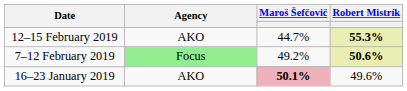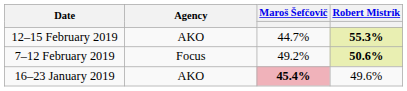(191, 56) lightgreen background -> (191, 56) no background
(293, 76) 50.1% -> (293, 76) 45.4%
